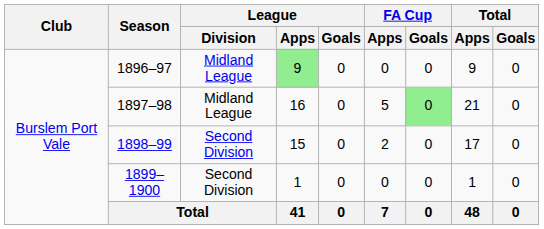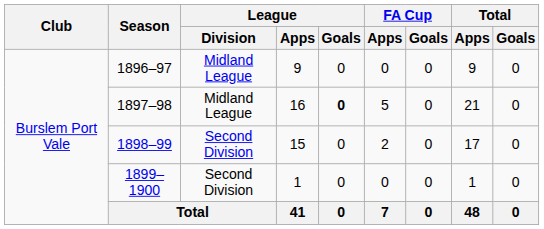(297, 68) lightgreen background -> (297, 68) no background
(341, 106) normal -> (341, 106) bold
(428, 106) lightgreen background -> (428, 106) no background
